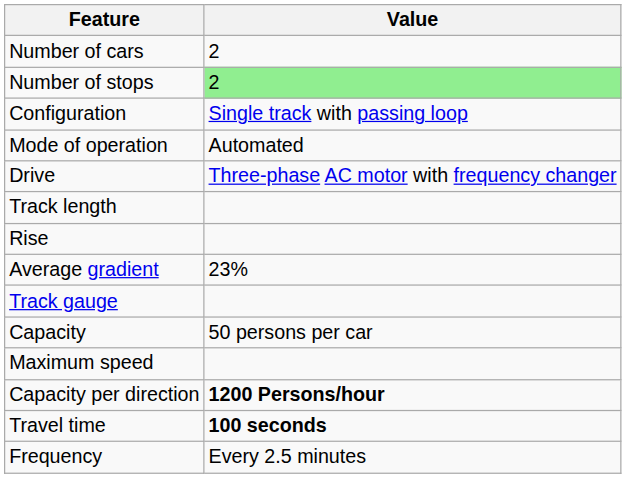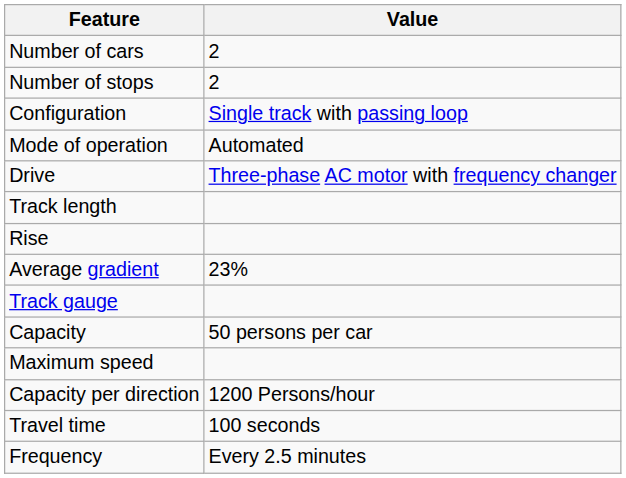(214, 82) lightgreen background -> (214, 82) no background
(297, 394) bold -> (292, 394) normal
(268, 425) bold -> (264, 425) normal
